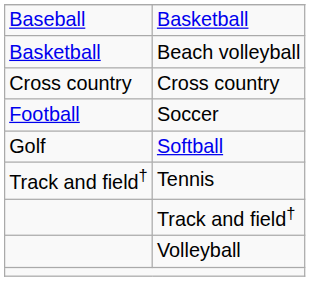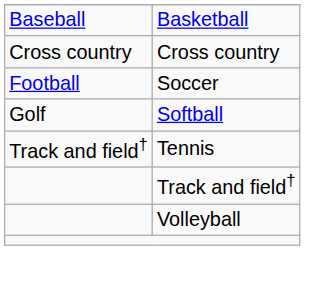- row: (229, 51)
